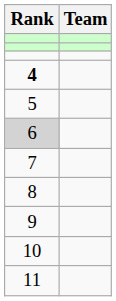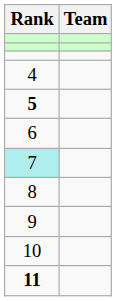(32, 74) bold -> (32, 74) normal
(32, 103) normal -> (32, 103) bold
(32, 133) lightgrey background -> (32, 133) no background
(32, 162) no background -> (32, 162) paleturquoise background
(32, 280) normal -> (32, 280) bold
